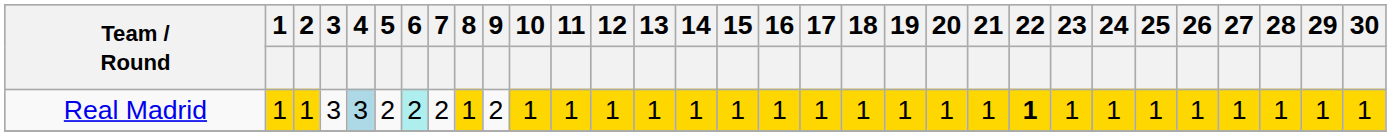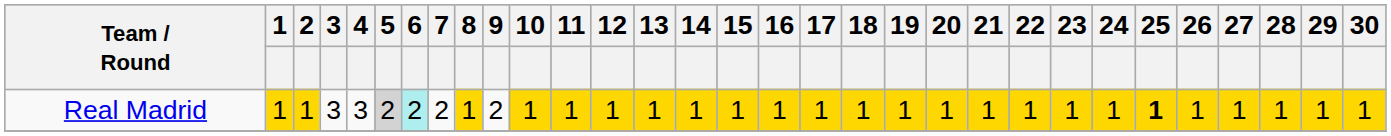(361, 109) lightblue background -> (361, 109) no background
(388, 109) no background -> (388, 109) lightgrey background
(1030, 109) bold -> (1030, 109) normal
(1156, 109) normal -> (1156, 109) bold
